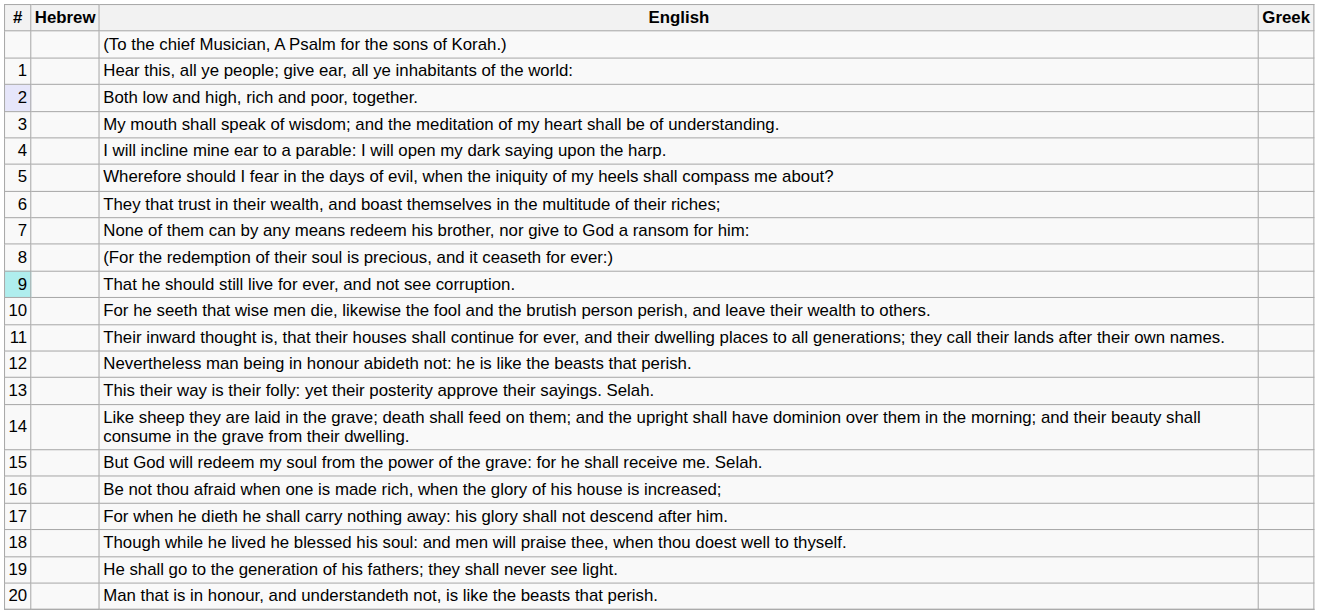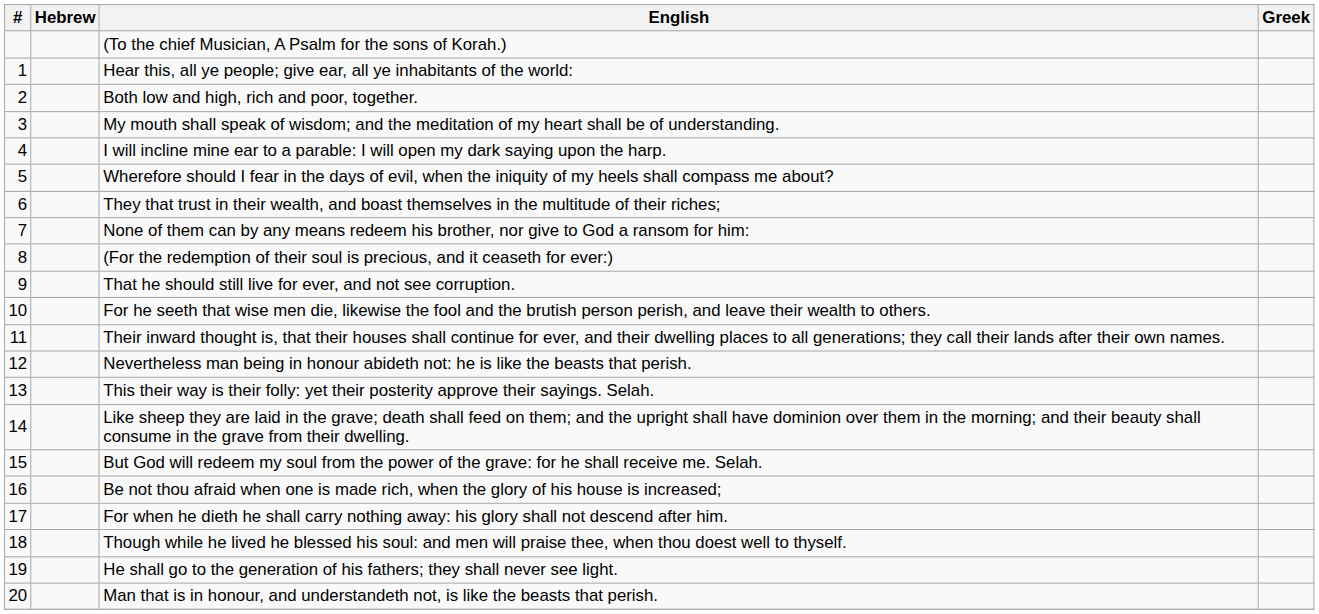(22, 97) lavender background -> (22, 97) no background
(22, 284) paleturquoise background -> (22, 284) no background
